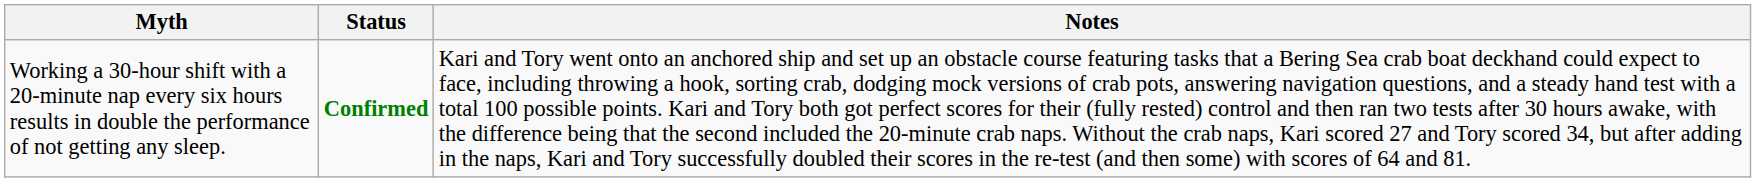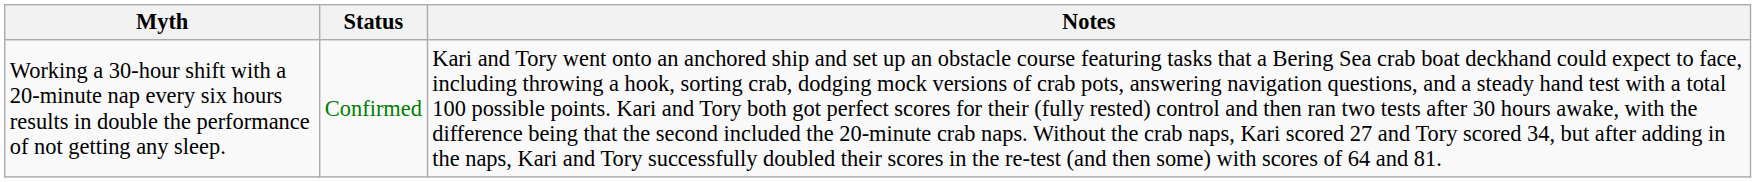(376, 108) bold -> (373, 108) normal
